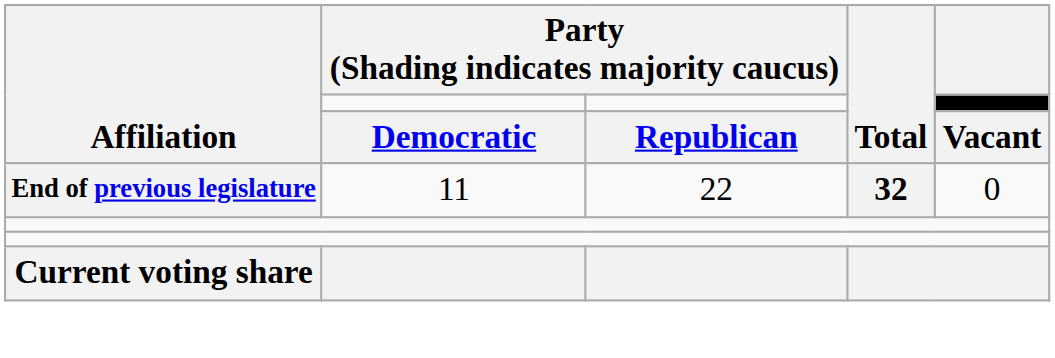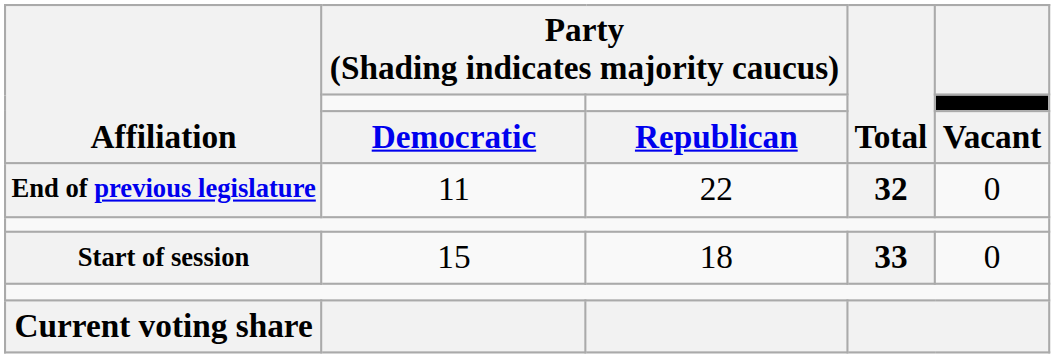+ row: (164, 257)
